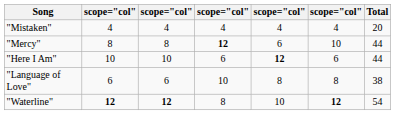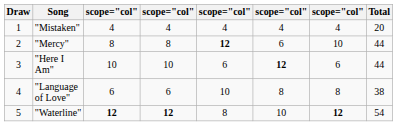+ column: (18, 12)
